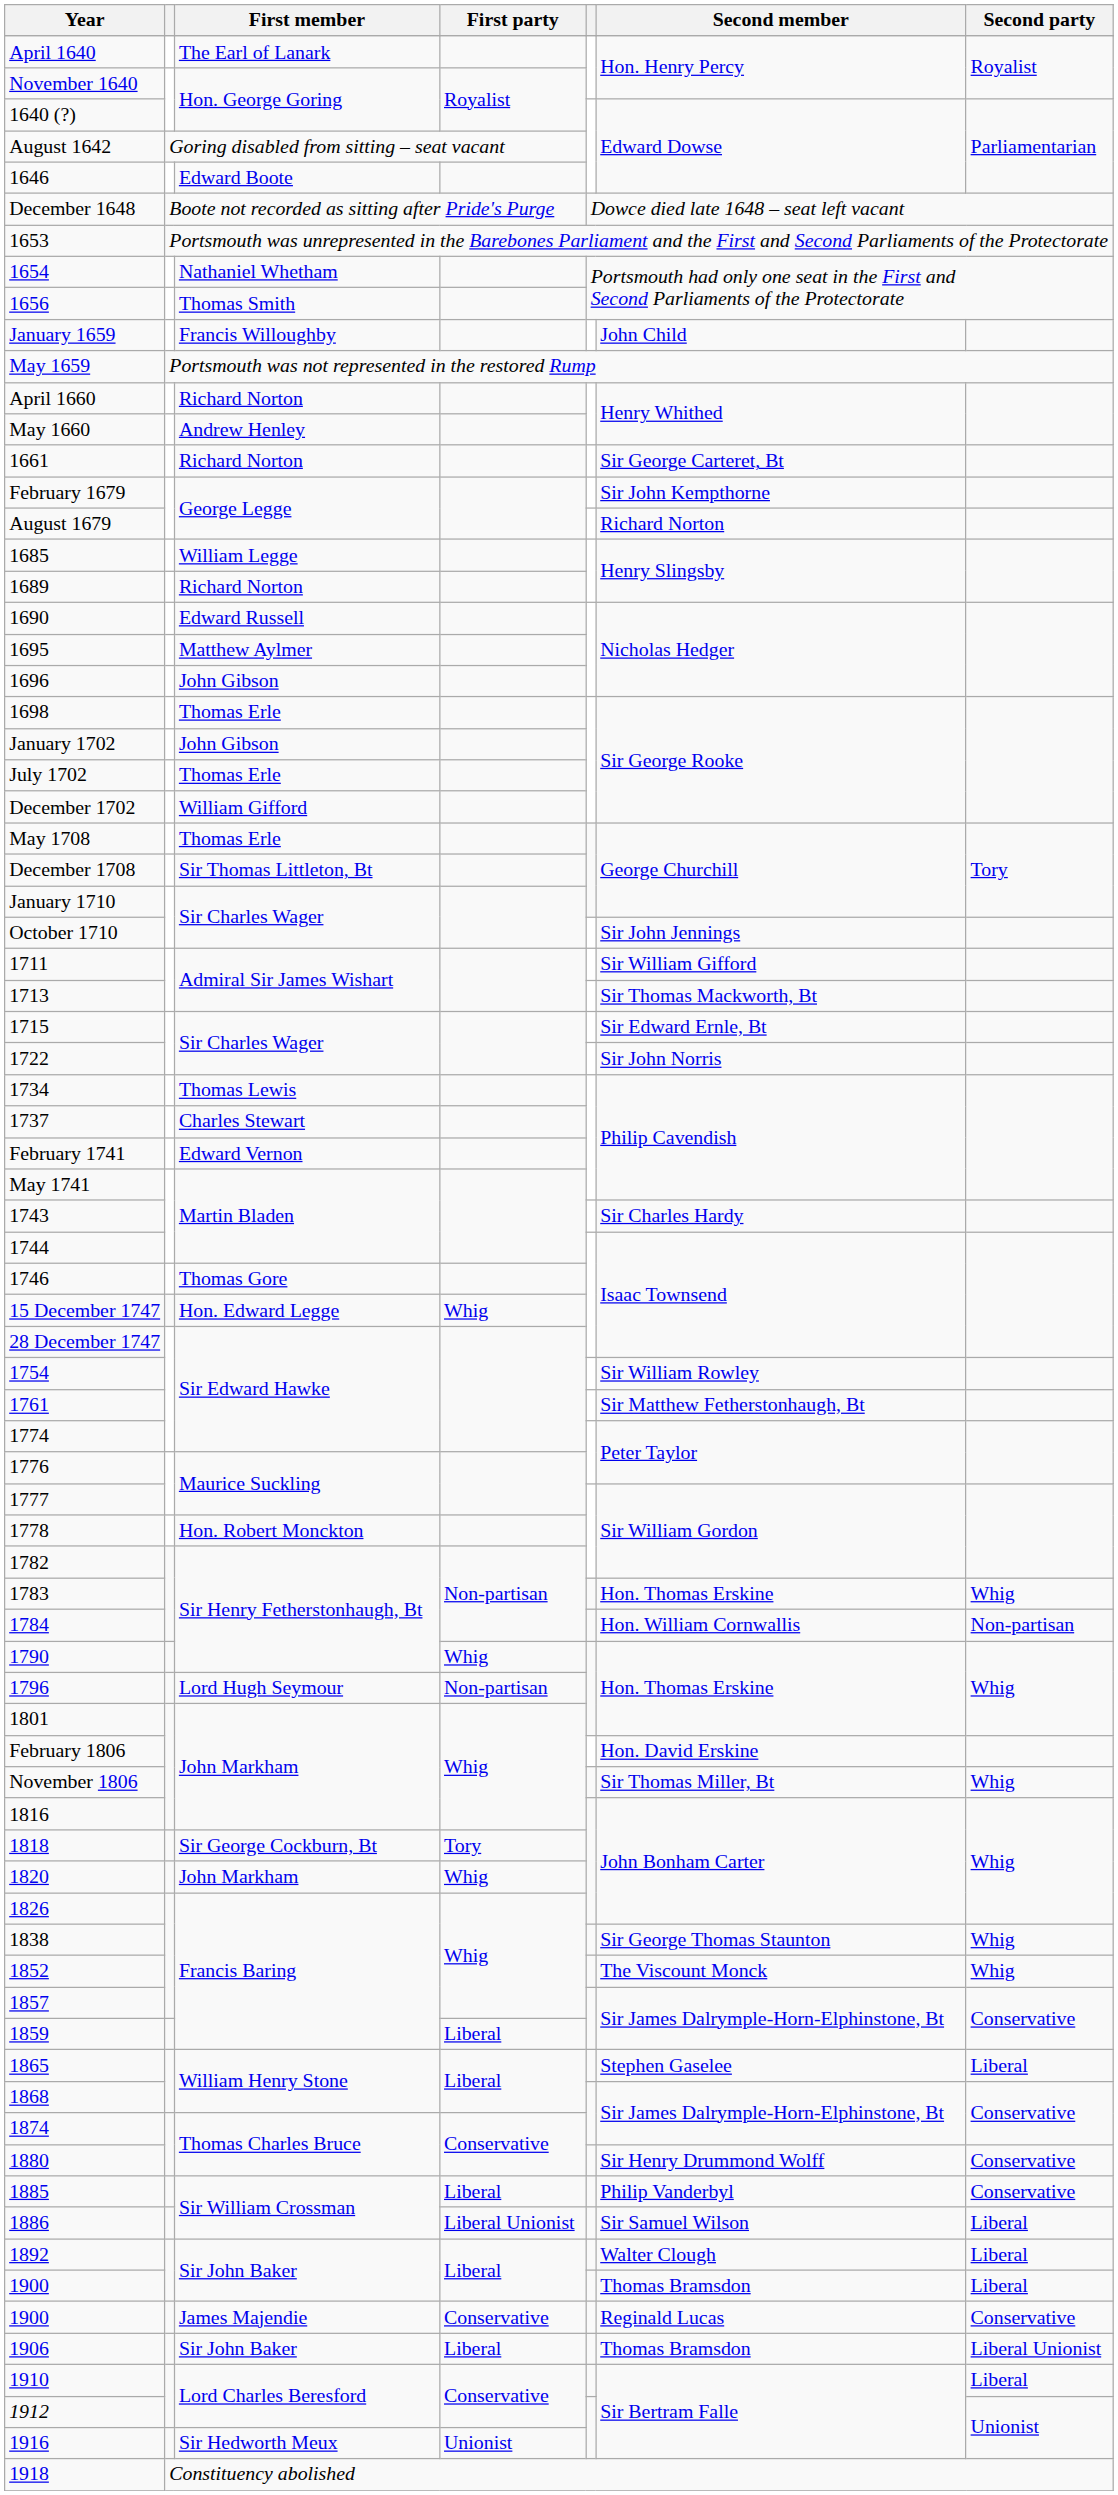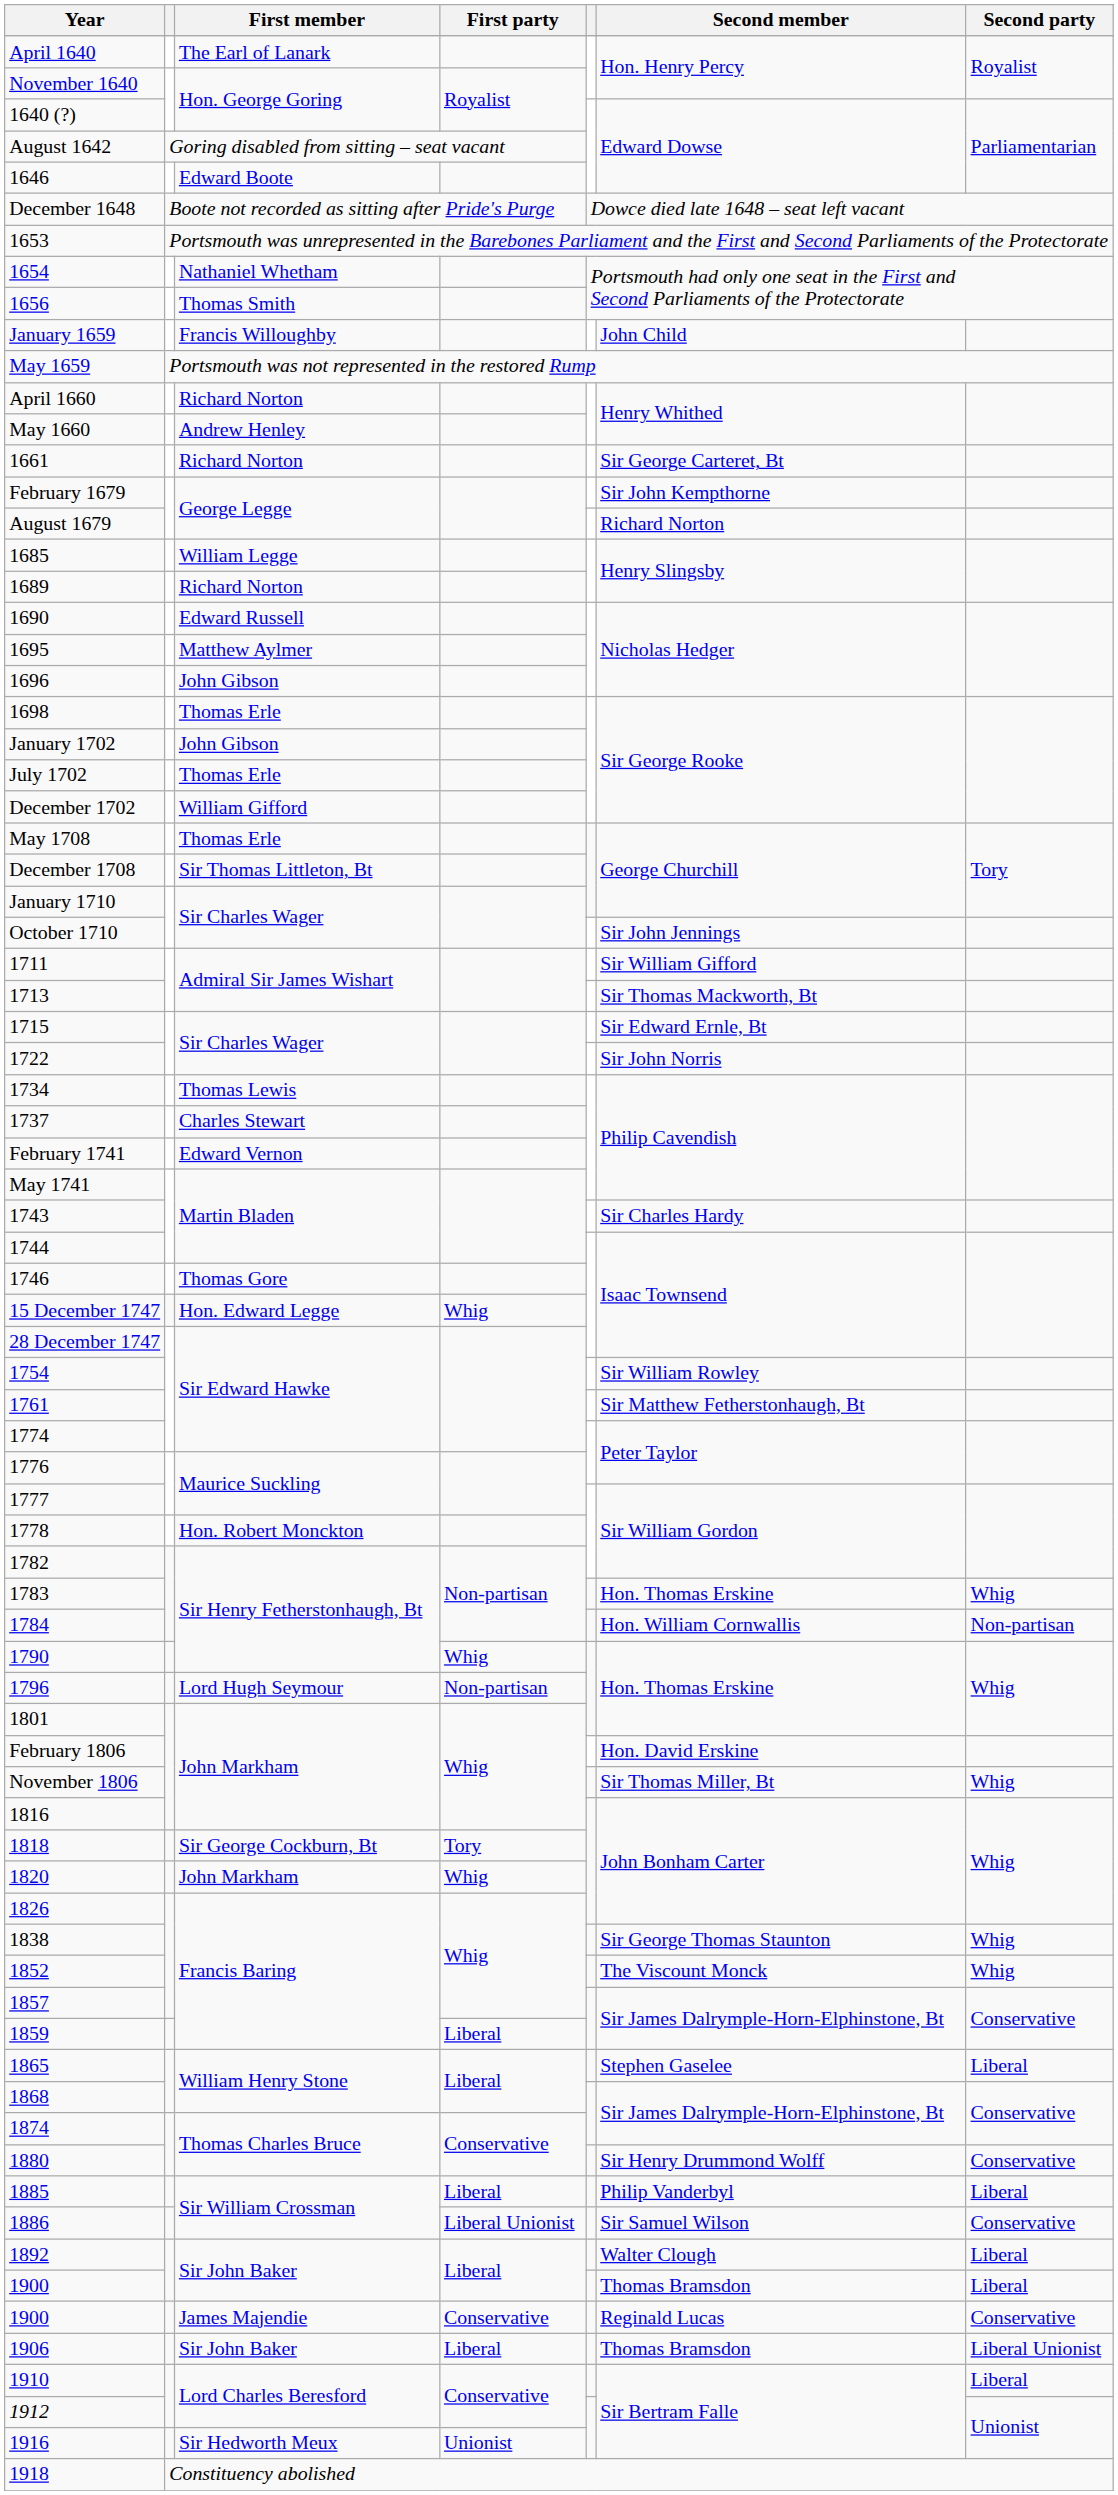(1023, 2191) Conservative -> (999, 2191) Liberal
(999, 2222) Liberal -> (1023, 2222) Conservative
